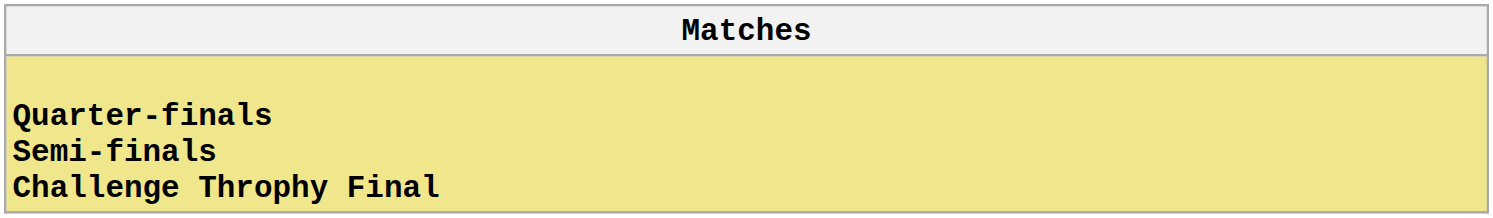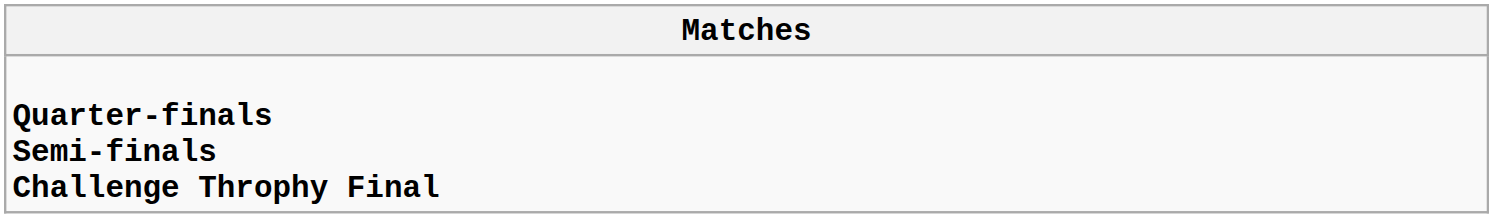(226, 152) khaki background -> (226, 152) no background
